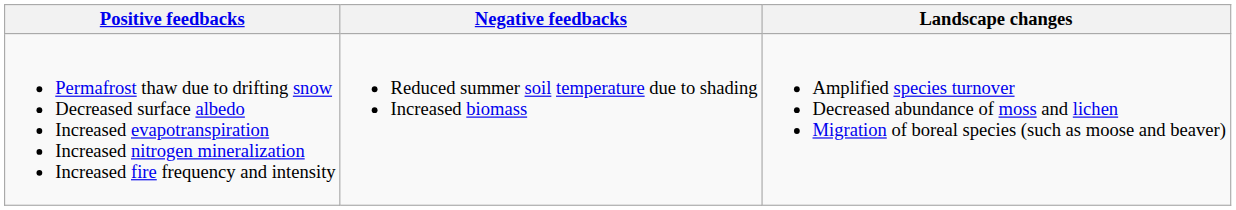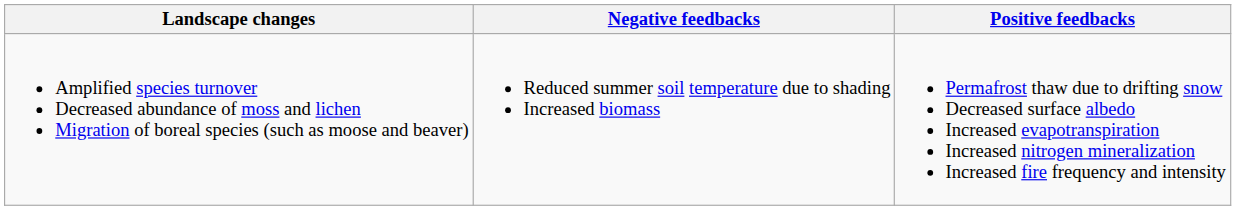columns swapped: (172, 19) <-> (996, 19)
